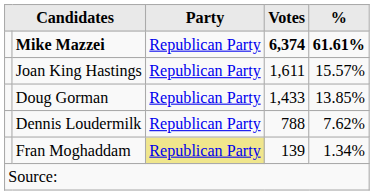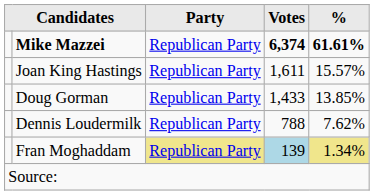(293, 150) no background -> (293, 150) lightblue background
(344, 150) no background -> (344, 150) khaki background
